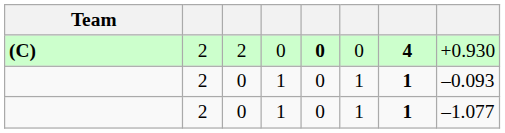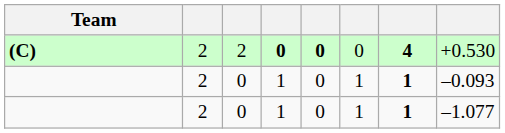(281, 50) normal -> (281, 50) bold
(468, 50) +0.930 -> (468, 50) +0.530
